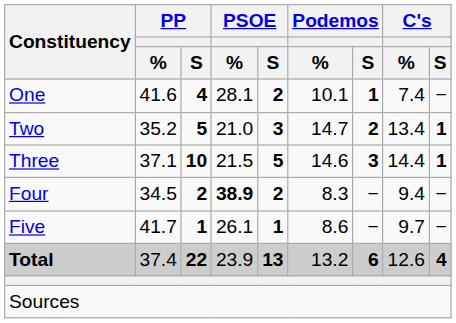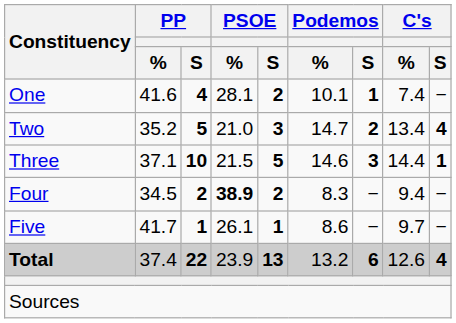(441, 128) 1 -> (441, 128) 4
